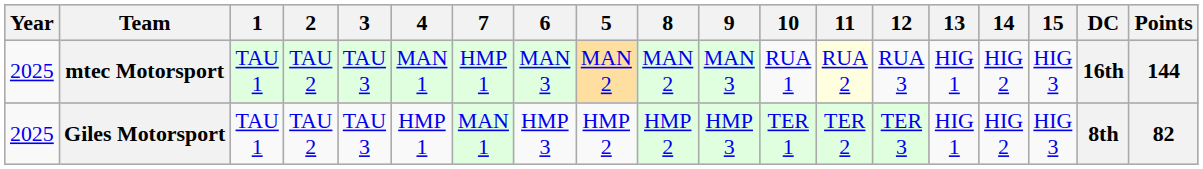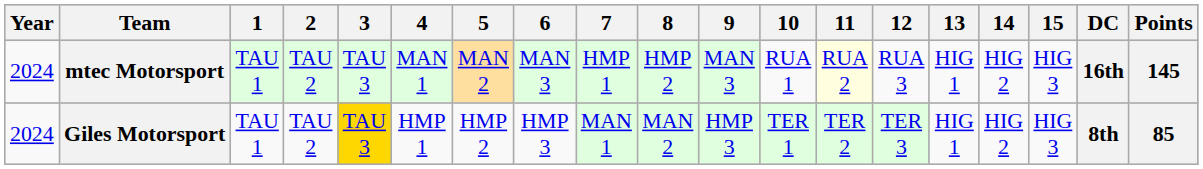columns swapped: (606, 22) <-> (483, 22)
(32, 71) 2025 -> (32, 71) 2024
(668, 71) MAN 2 -> (668, 71) HMP 2
(1164, 71) 144 -> (1164, 71) 145
(32, 133) 2025 -> (32, 133) 2024
(364, 133) no background -> (364, 133) gold background
(668, 133) HMP 2 -> (668, 133) MAN 2
(1164, 133) 82 -> (1164, 133) 85
